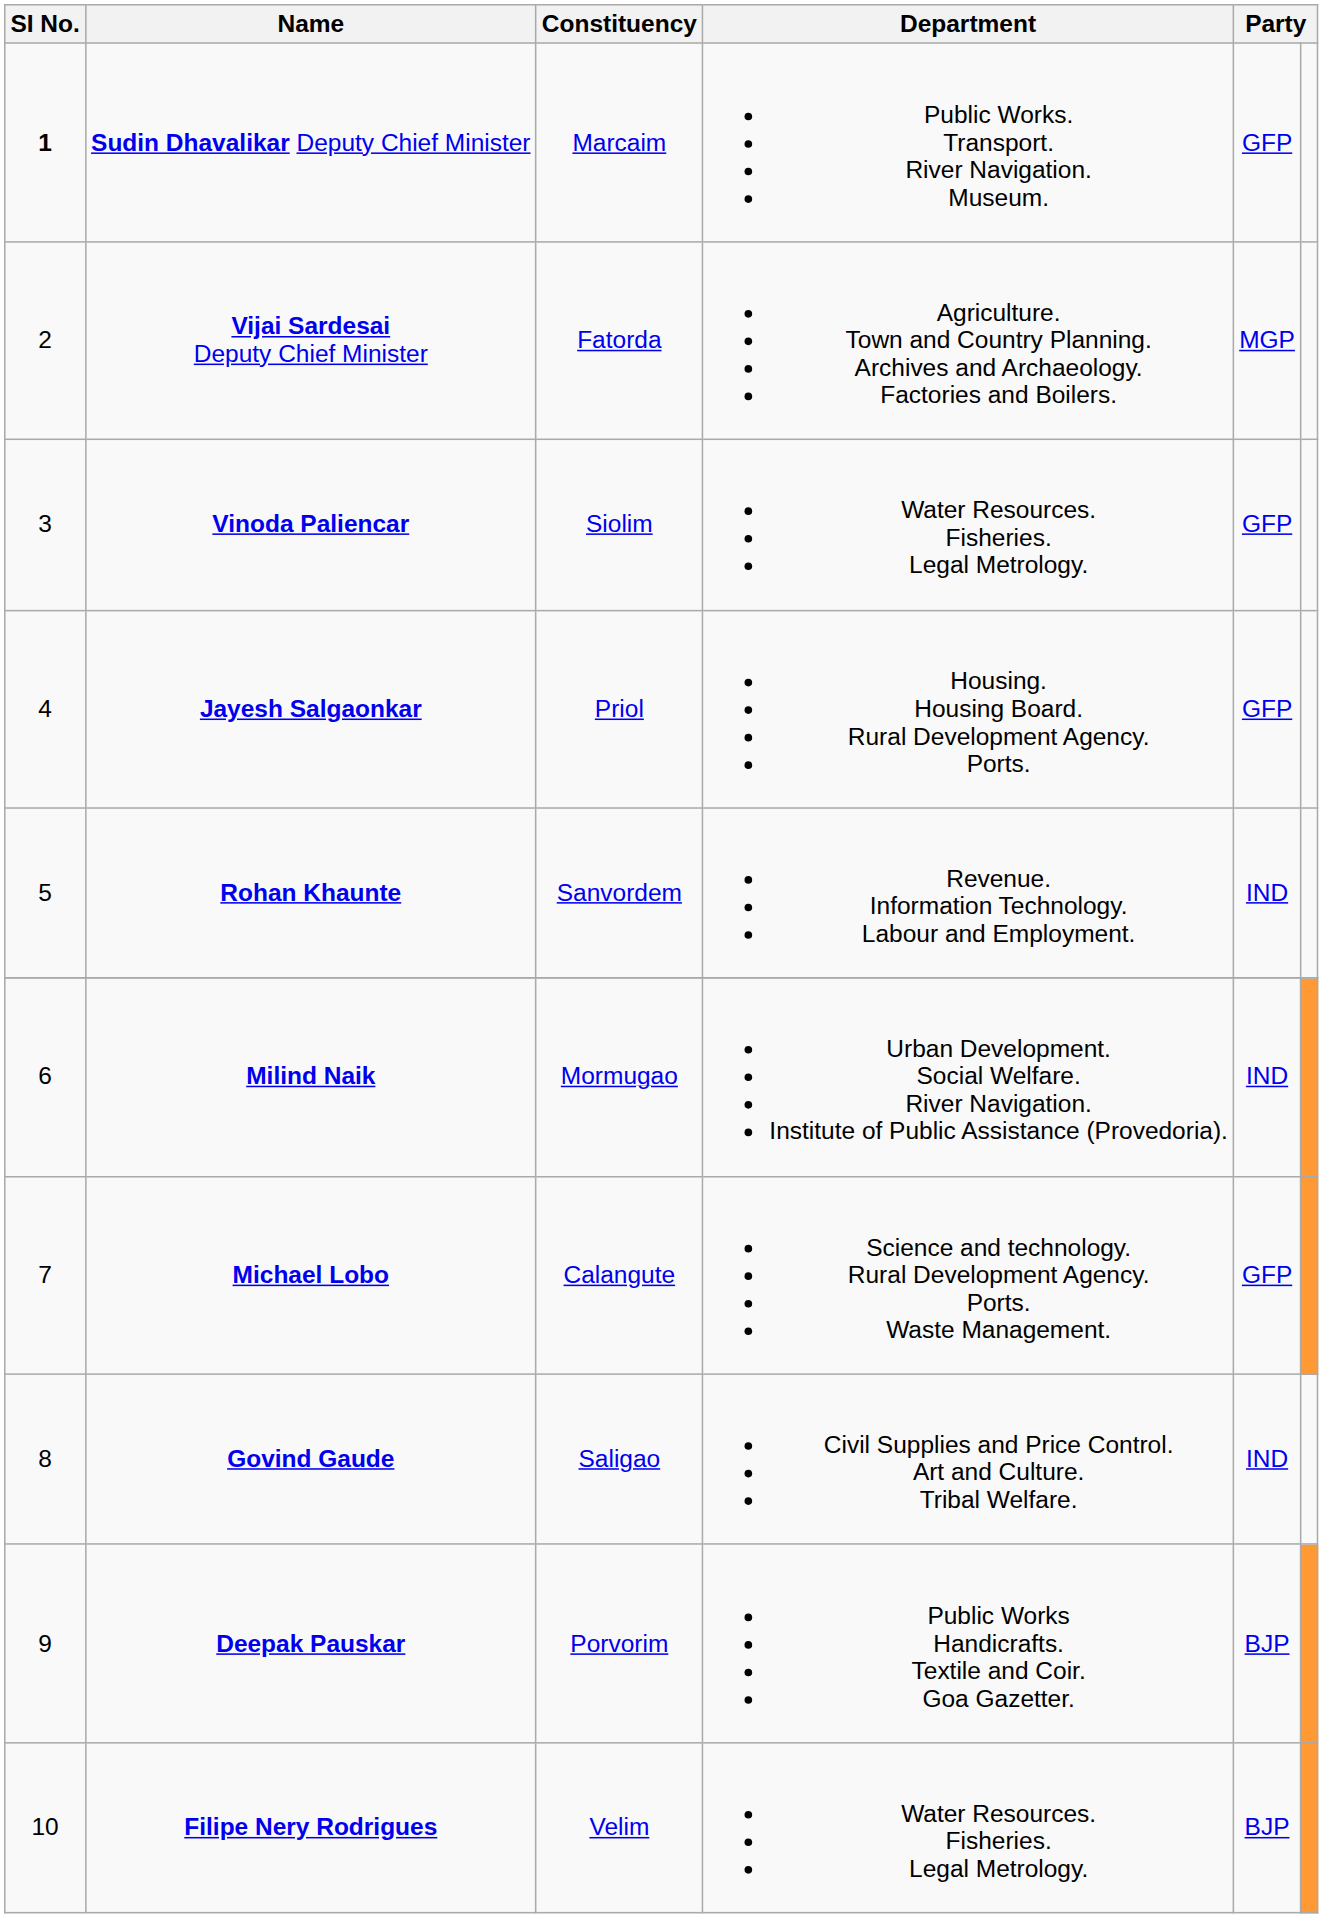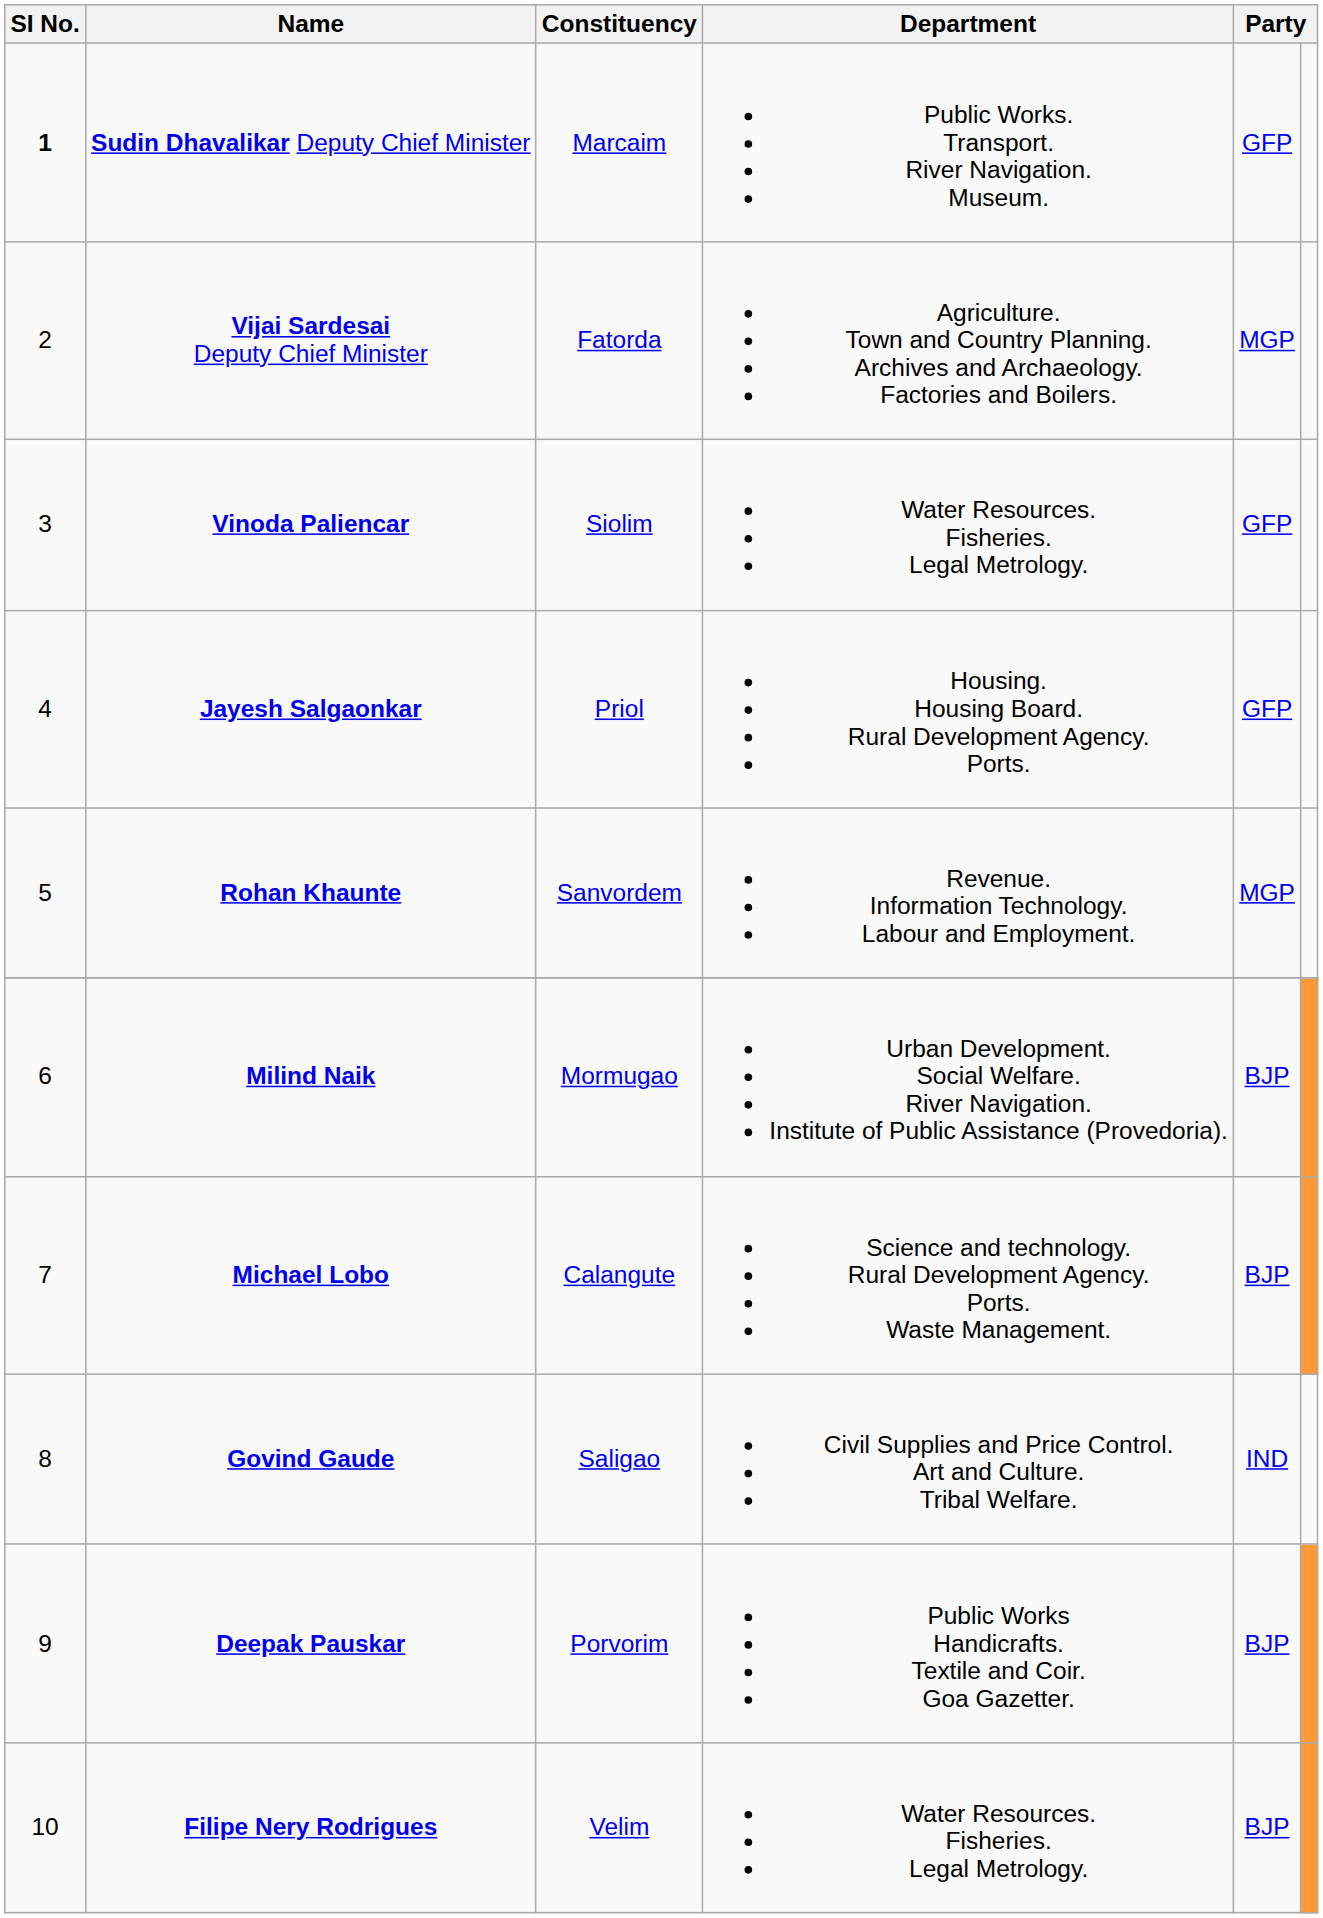(1267, 892) IND -> (1267, 892) MGP
(1267, 1076) IND -> (1267, 1076) BJP
(1267, 1274) GFP -> (1267, 1274) BJP
